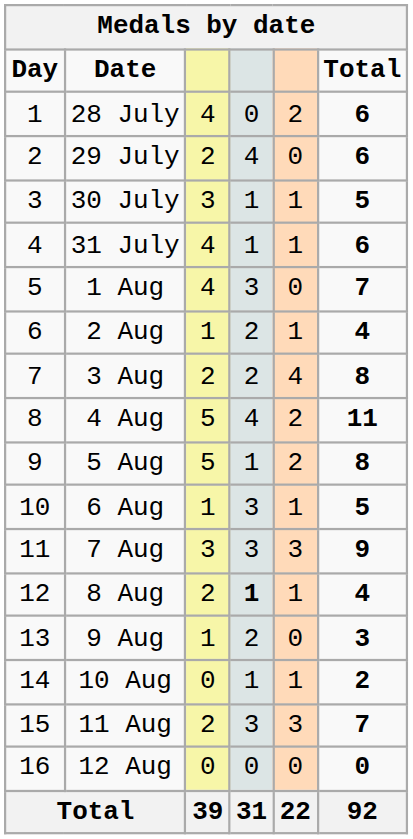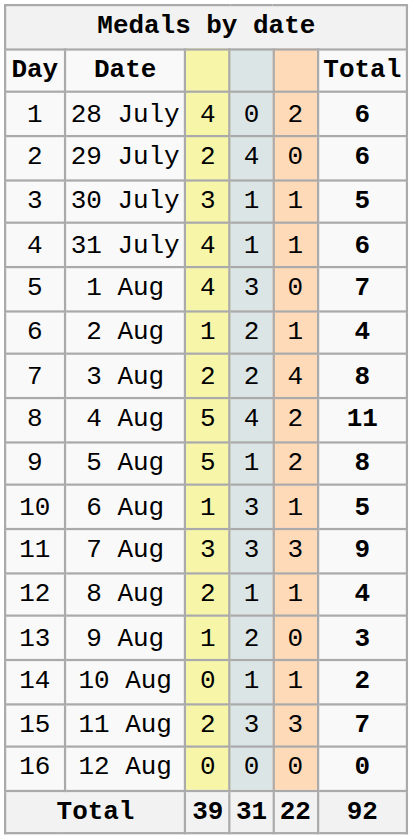(252, 594) bold -> (252, 594) normal
